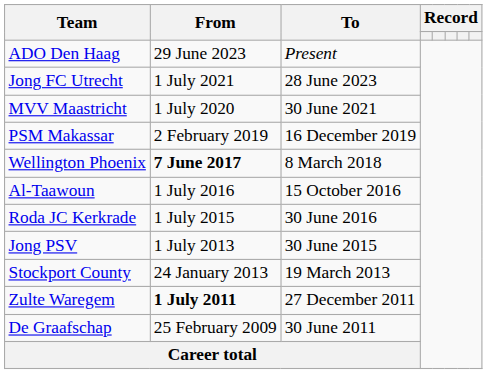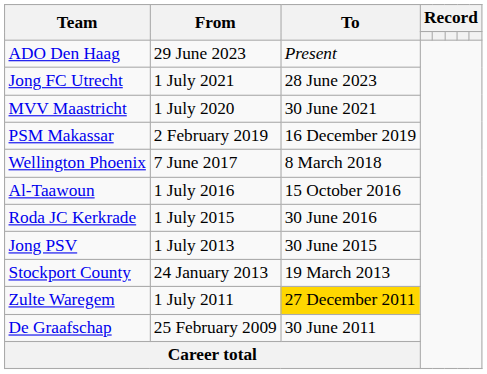(198, 163) bold -> (196, 163) normal
(195, 300) bold -> (194, 300) normal
(350, 300) no background -> (350, 300) gold background
